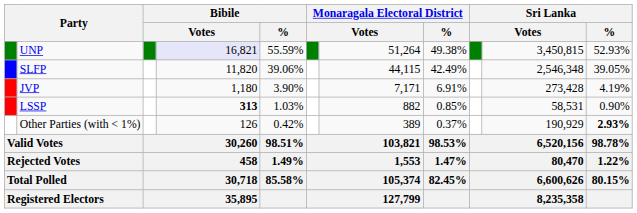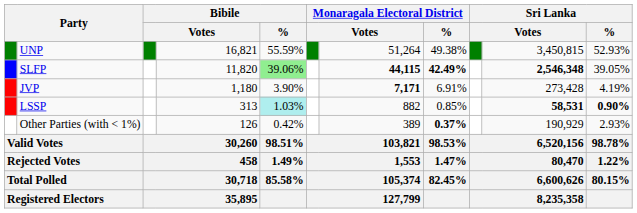(241, 50) lavender background -> (241, 50) no background
(286, 69) no background -> (286, 69) lightgreen background
(405, 69) normal -> (405, 69) bold
(449, 69) normal -> (448, 69) bold
(560, 69) normal -> (560, 69) bold
(407, 87) normal -> (407, 87) bold
(249, 106) bold -> (249, 106) normal
(288, 106) no background -> (288, 106) paleturquoise background
(567, 106) normal -> (567, 106) bold
(615, 106) normal -> (614, 106) bold
(452, 124) normal -> (451, 124) bold
(614, 124) bold -> (615, 124) normal
